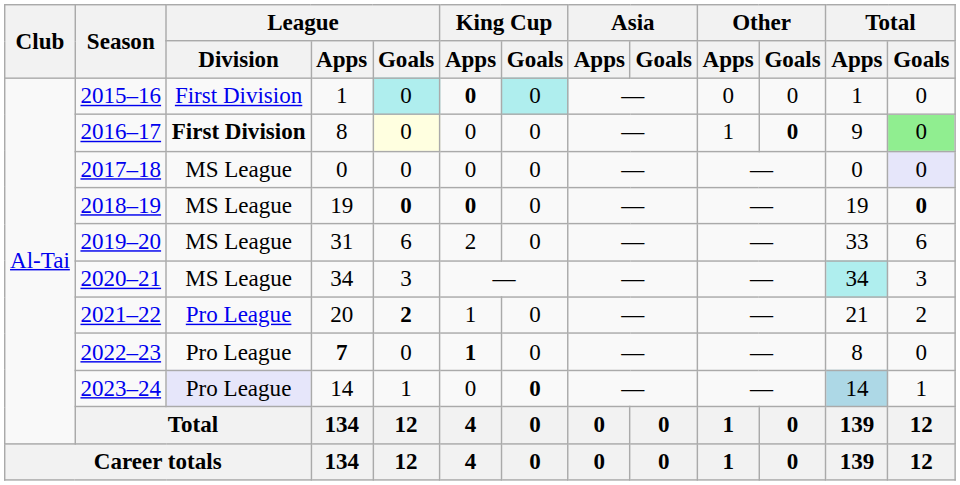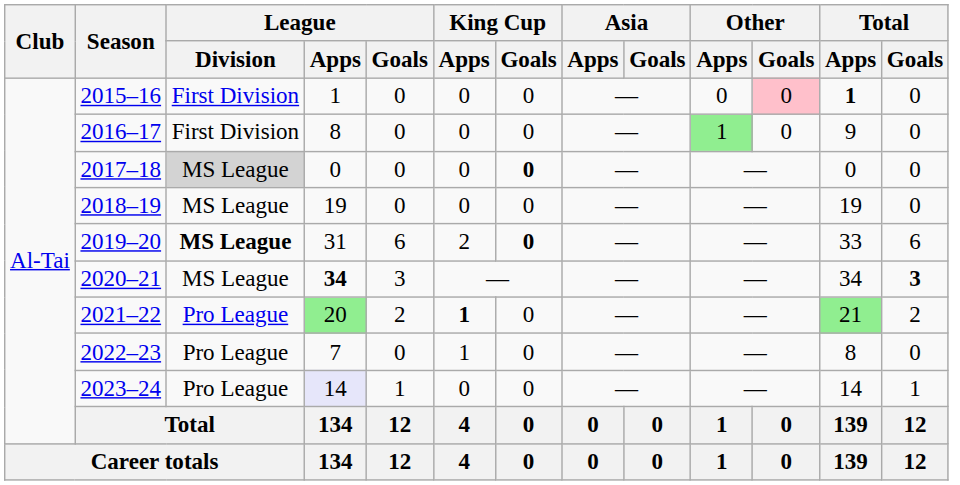(406, 95) paleturquoise background -> (400, 95) no background
(471, 95) bold -> (464, 95) normal
(535, 95) paleturquoise background -> (529, 95) no background
(793, 95) no background -> (786, 95) pink background
(857, 95) normal -> (851, 95) bold
(239, 132) bold -> (235, 132) normal
(406, 132) lightyellow background -> (400, 132) no background
(728, 132) no background -> (722, 132) lightgreen background
(793, 132) bold -> (786, 132) normal
(921, 132) lightgreen background -> (915, 132) no background
(239, 168) no background -> (235, 168) lightgrey background
(535, 168) normal -> (529, 168) bold
(921, 168) lavender background -> (915, 168) no background
(406, 205) bold -> (400, 205) normal
(471, 205) bold -> (464, 205) normal
(921, 205) bold -> (915, 205) normal
(239, 242) normal -> (235, 242) bold
(535, 242) normal -> (529, 242) bold
(342, 278) normal -> (335, 278) bold
(857, 278) paleturquoise background -> (851, 278) no background
(921, 278) normal -> (915, 278) bold
(342, 315) no background -> (335, 315) lightgreen background
(406, 315) bold -> (400, 315) normal
(471, 315) normal -> (464, 315) bold
(857, 315) no background -> (851, 315) lightgreen background
(342, 351) bold -> (335, 351) normal
(471, 351) bold -> (464, 351) normal
(239, 388) lavender background -> (235, 388) no background
(342, 388) no background -> (335, 388) lavender background
(535, 388) bold -> (529, 388) normal
(857, 388) lightblue background -> (851, 388) no background
